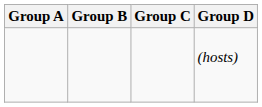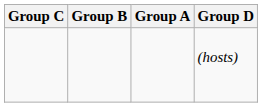columns swapped: (36, 16) <-> (163, 16)
